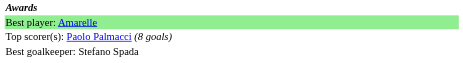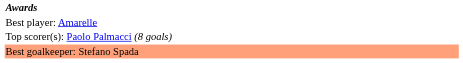(51, 22) lightgreen background -> (51, 22) no background
(72, 51) no background -> (72, 51) lightsalmon background
